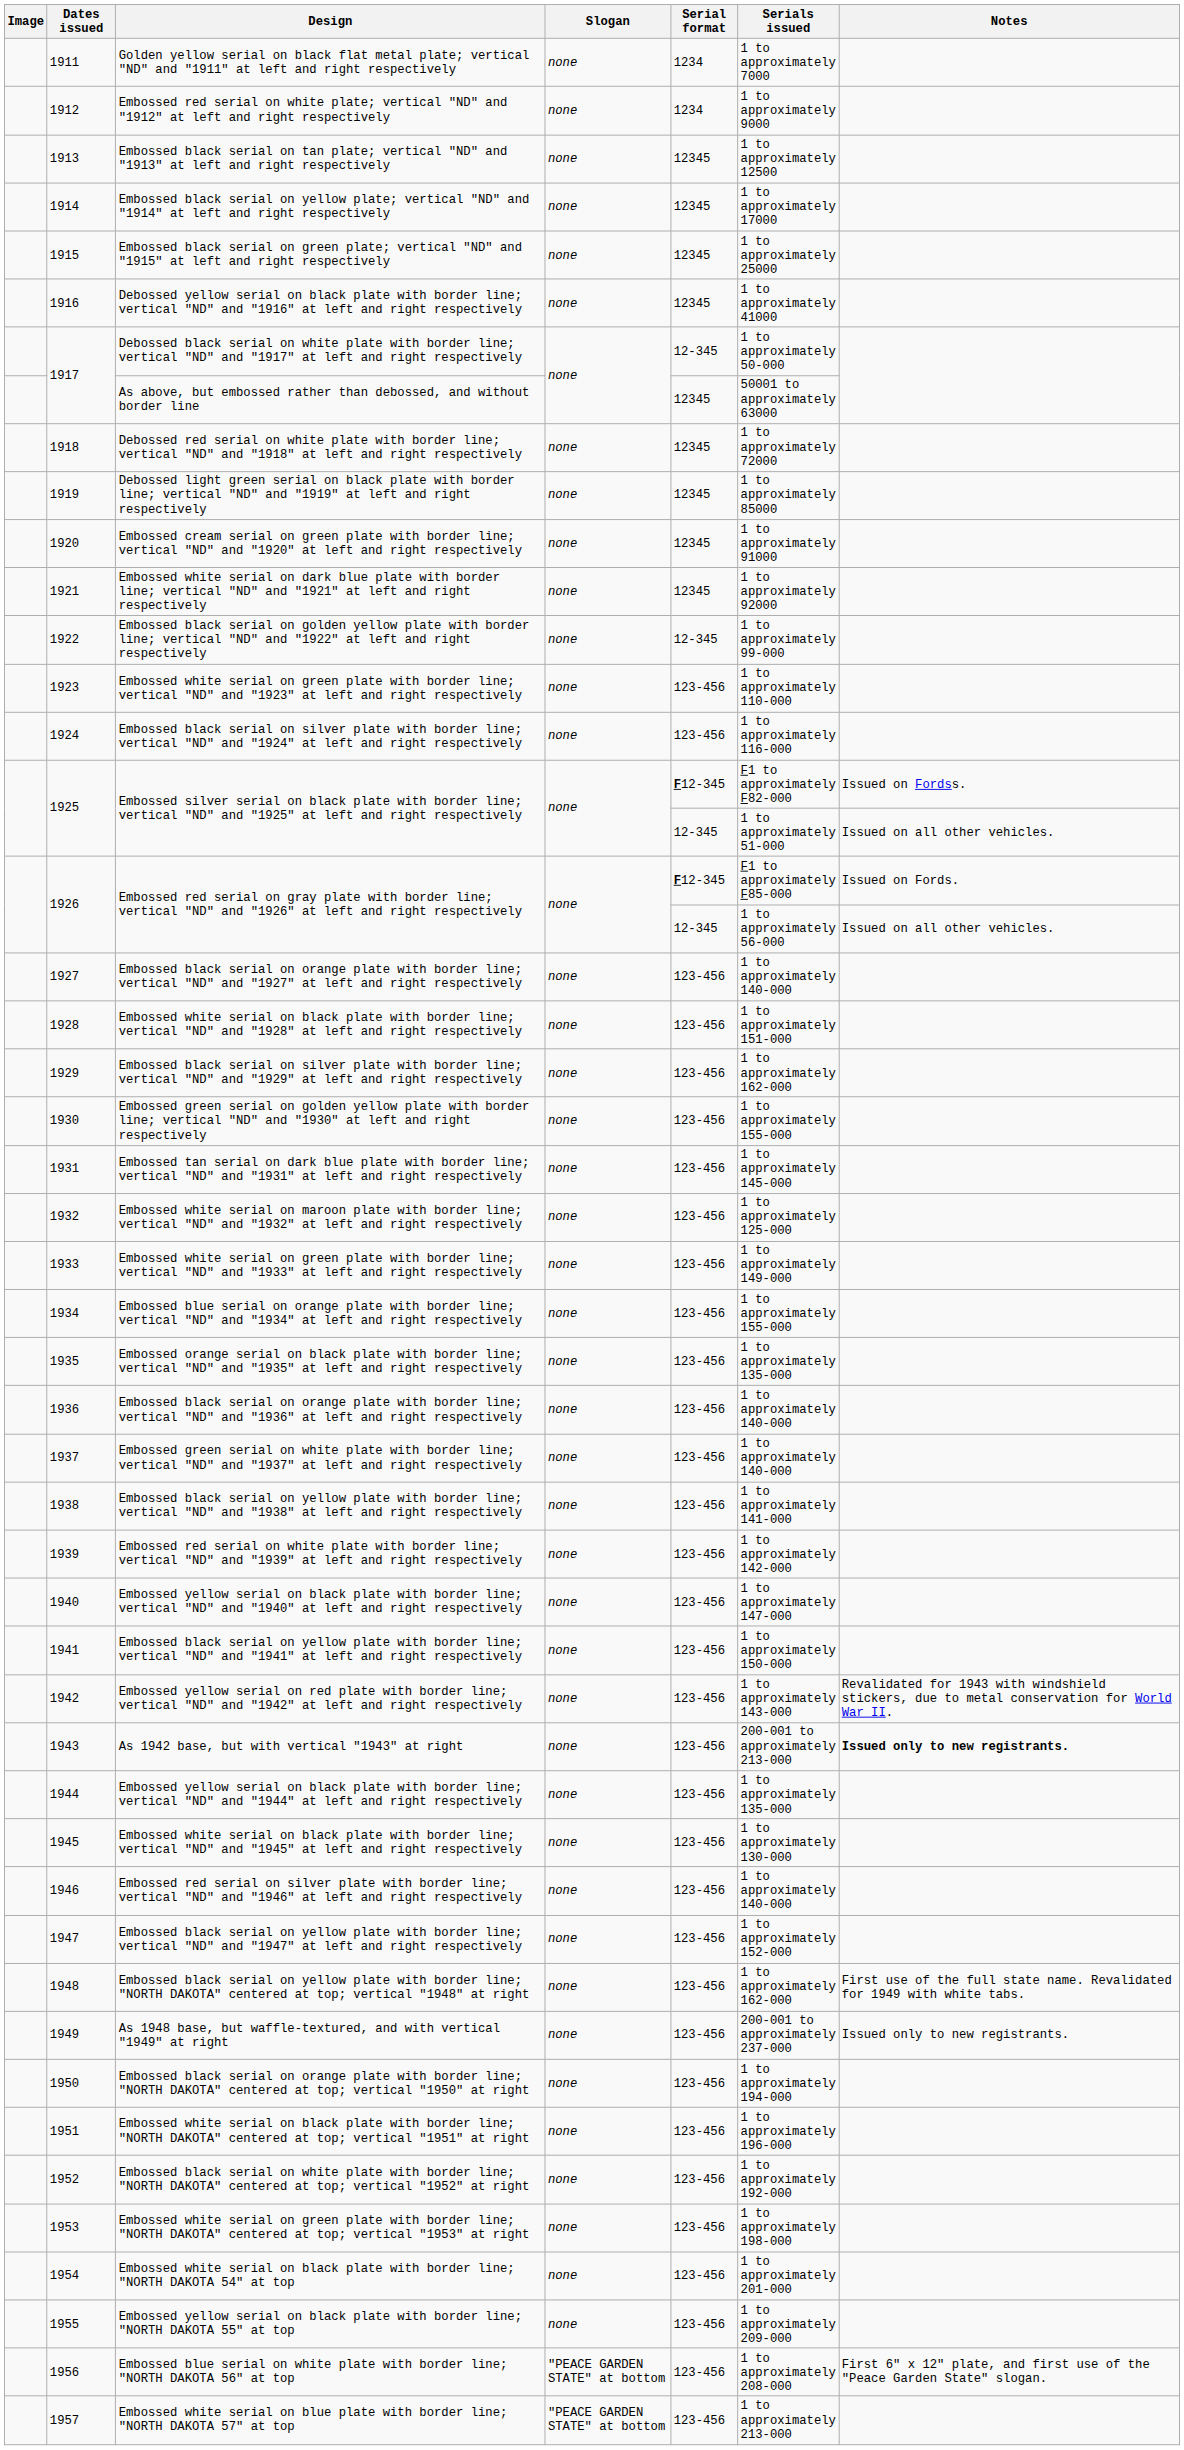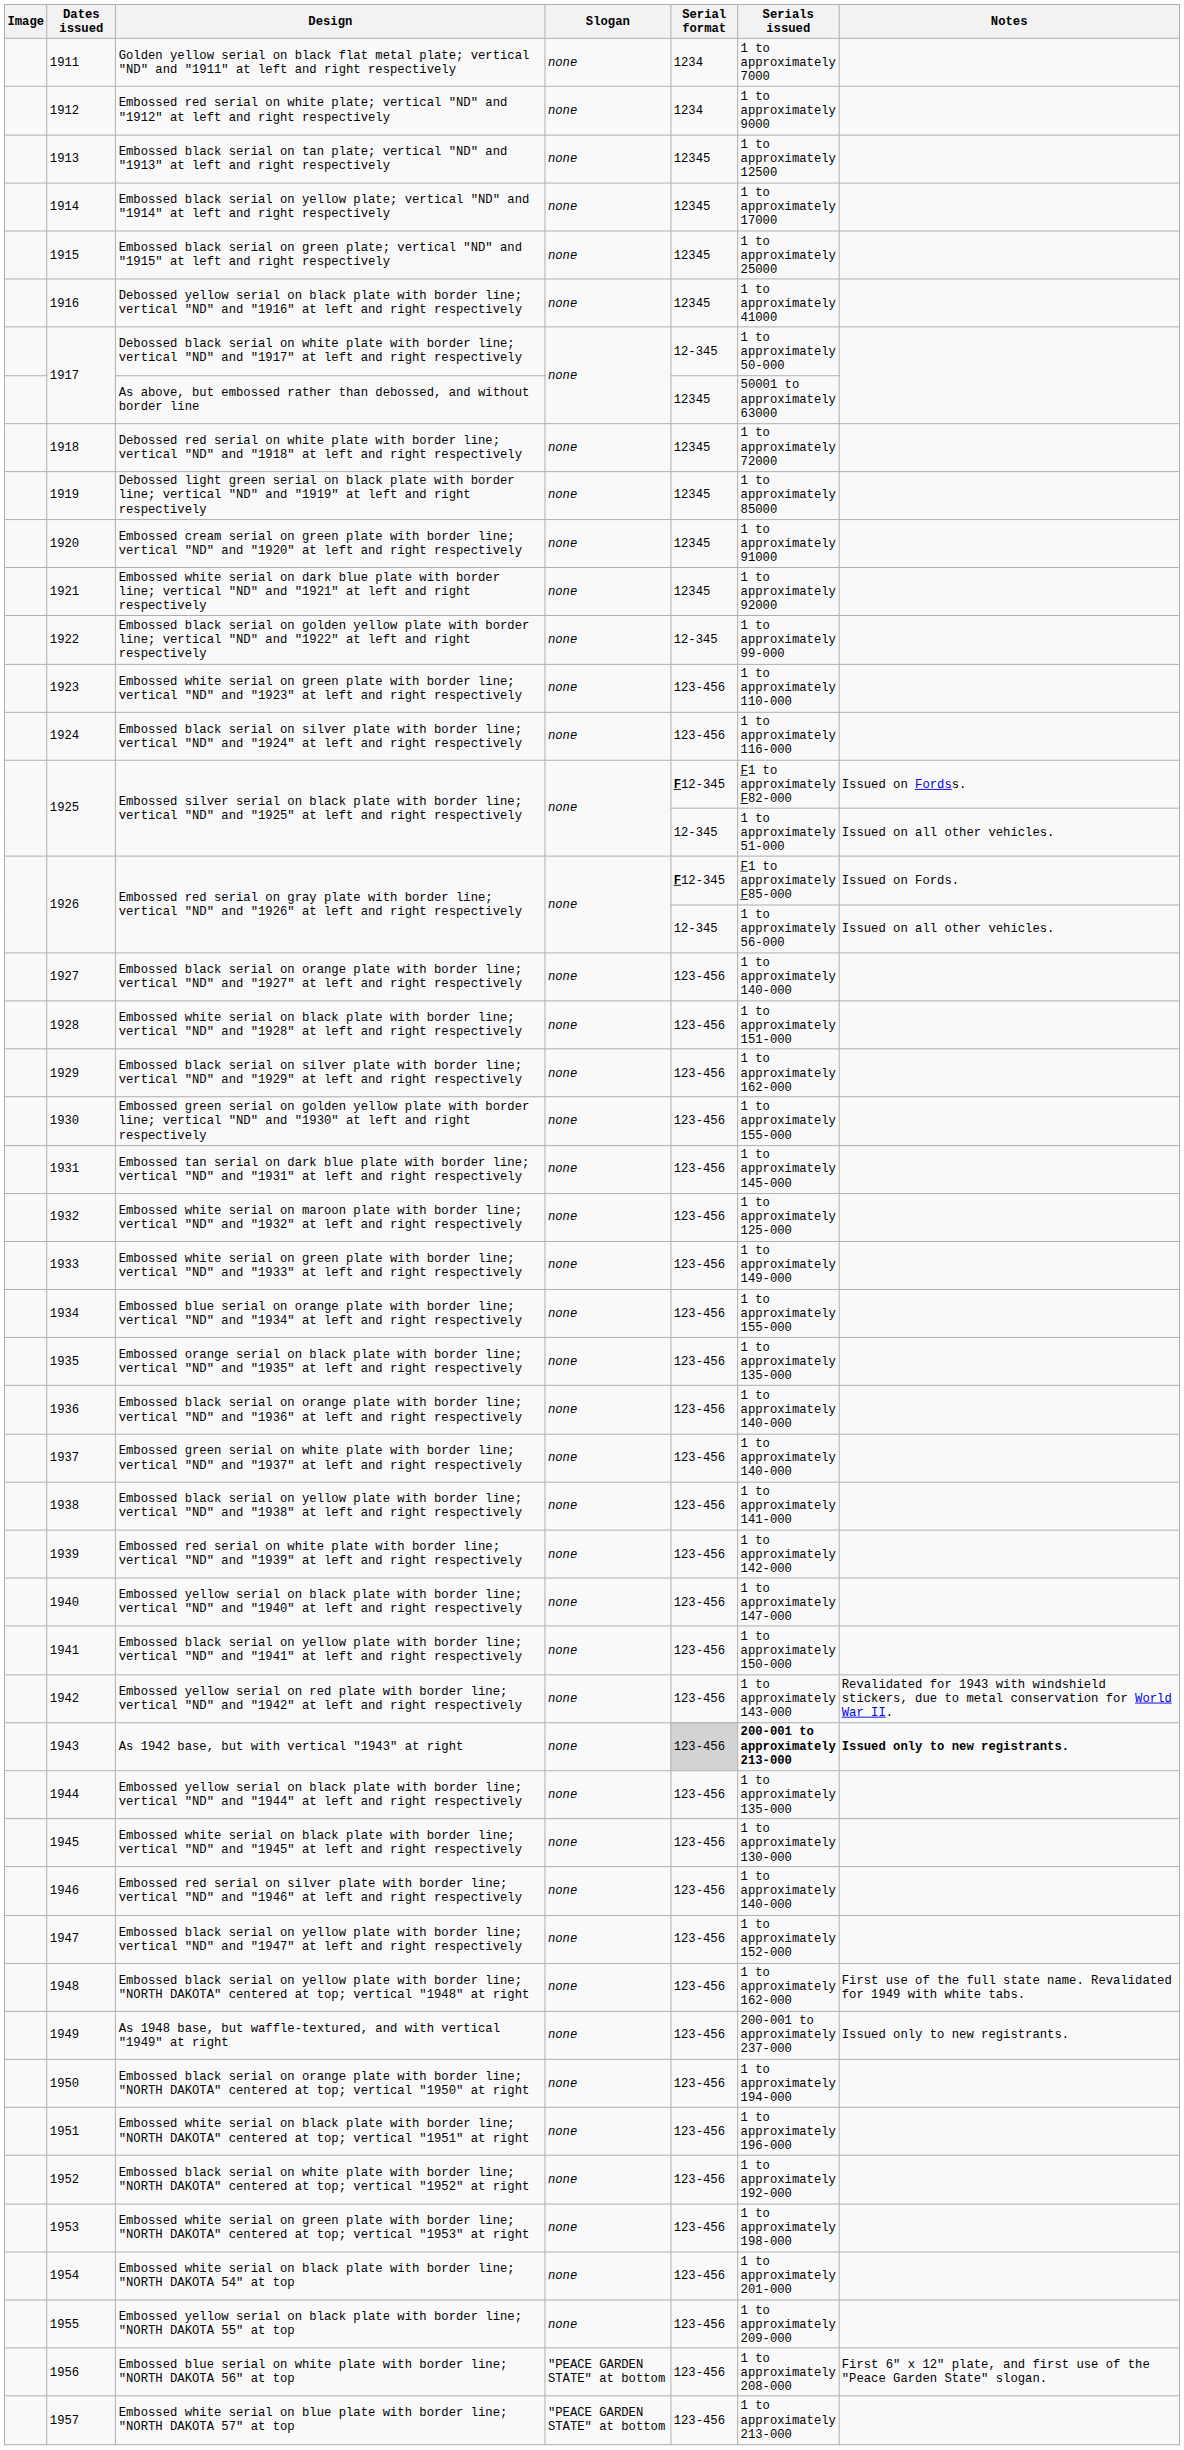(699, 1747) no background -> (699, 1747) lightgrey background
(788, 1747) normal -> (788, 1747) bold
